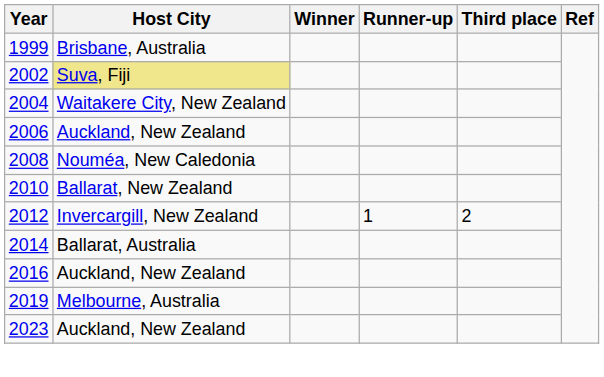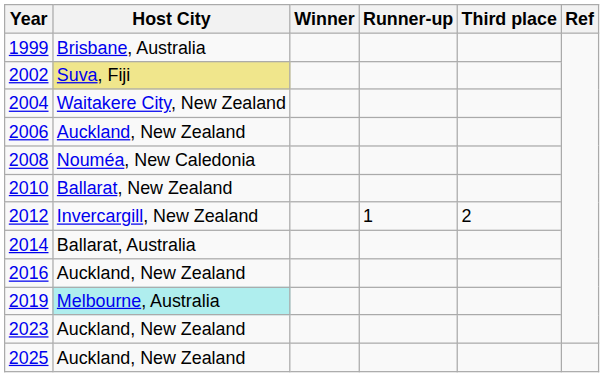(138, 301) no background -> (138, 301) paleturquoise background
+ row: (29, 358)
